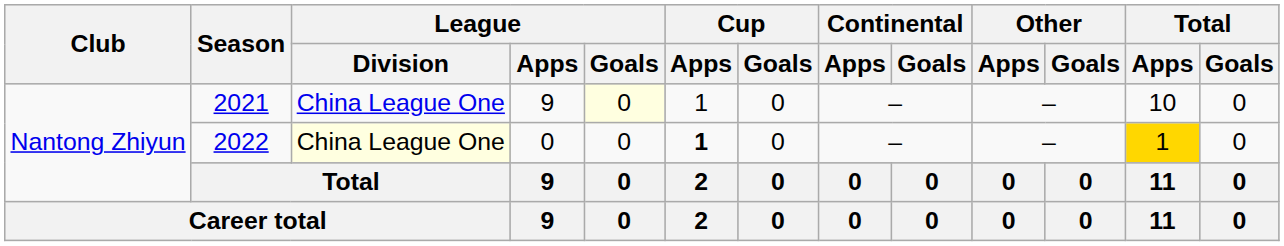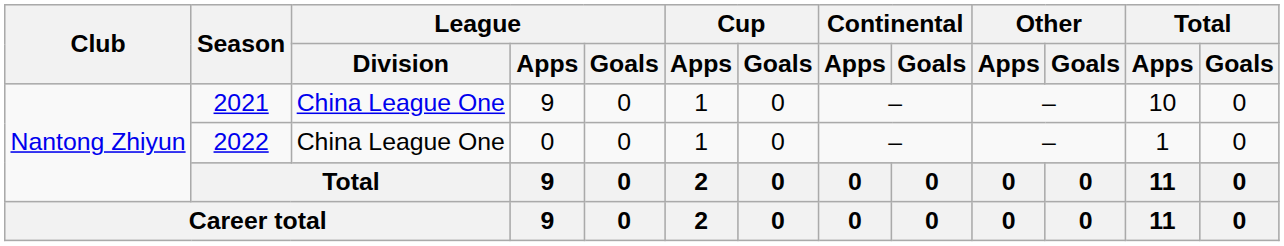(624, 102) lightyellow background -> (624, 102) no background
(401, 142) lightyellow background -> (401, 142) no background
(701, 142) bold -> (701, 142) normal
(1162, 142) gold background -> (1162, 142) no background
